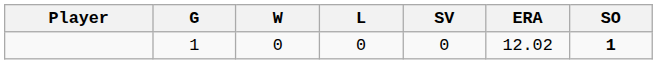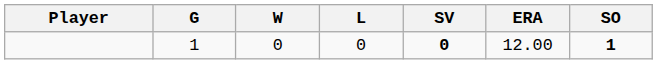(444, 46) normal -> (444, 46) bold
(528, 46) 12.02 -> (528, 46) 12.00
